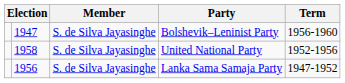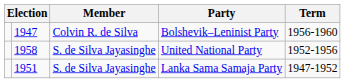(104, 31) S. de Silva Jayasinghe -> (95, 31) Colvin R. de Silva
(26, 68) 1956 -> (26, 68) 1951
